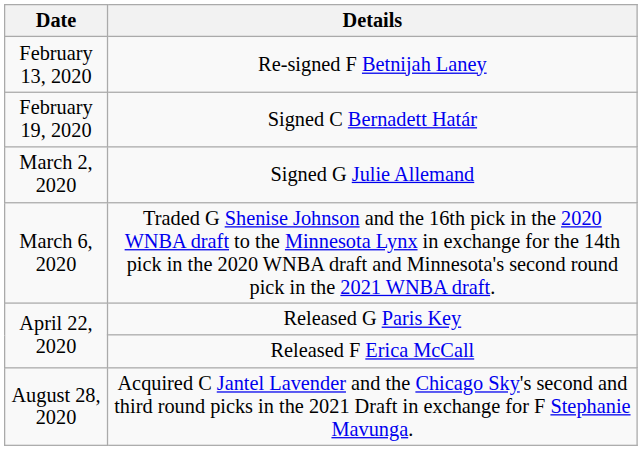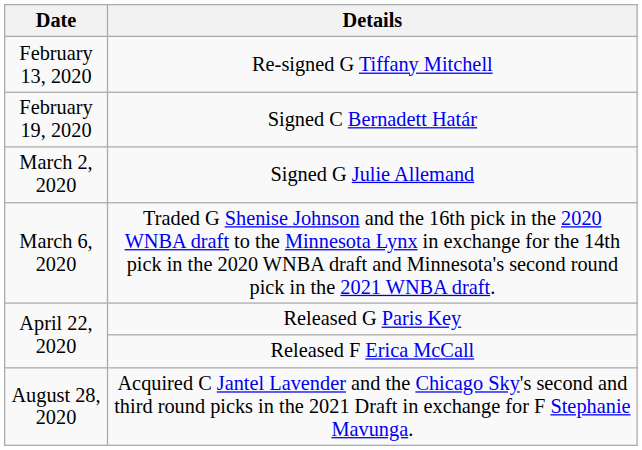+ row: (372, 64)
- row: (372, 64)
